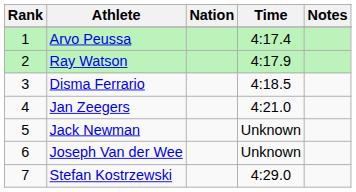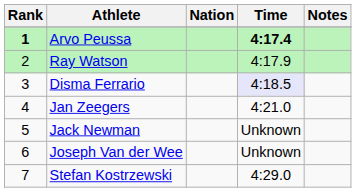(25, 38) normal -> (25, 38) bold
(271, 38) normal -> (271, 38) bold
(271, 84) no background -> (271, 84) lavender background
